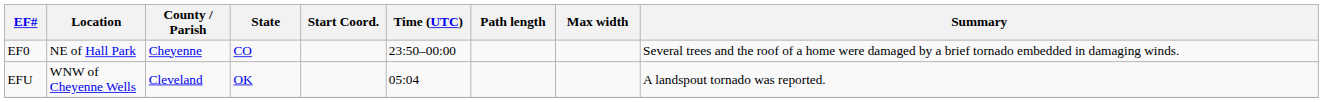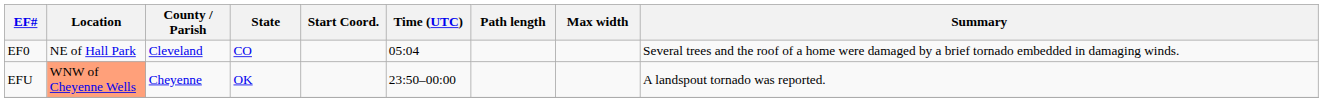(175, 51) Cheyenne -> (176, 51) Cleveland
(422, 51) 23:50–00:00 -> (404, 51) 05:04
(93, 79) no background -> (93, 79) lightsalmon background
(176, 79) Cleveland -> (175, 79) Cheyenne
(404, 79) 05:04 -> (422, 79) 23:50–00:00
